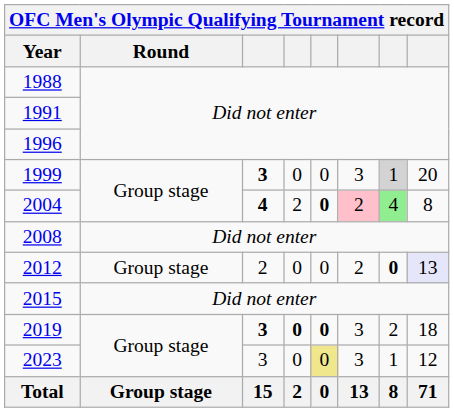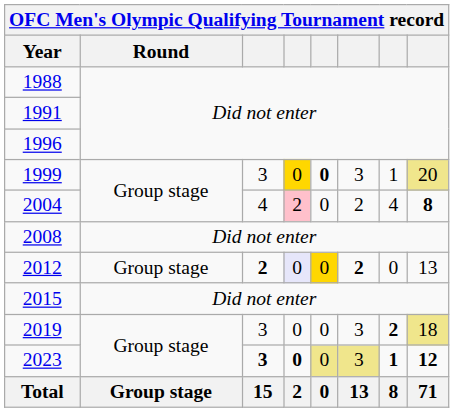(263, 174) bold -> (263, 174) normal
(297, 174) no background -> (297, 174) gold background
(324, 174) normal -> (324, 174) bold
(393, 174) lightgrey background -> (393, 174) no background
(428, 174) no background -> (428, 174) khaki background
(263, 205) bold -> (263, 205) normal
(297, 205) no background -> (297, 205) pink background
(324, 205) bold -> (324, 205) normal
(359, 205) pink background -> (359, 205) no background
(393, 205) lightgreen background -> (393, 205) no background
(428, 205) normal -> (428, 205) bold
(263, 267) normal -> (263, 267) bold
(297, 267) no background -> (297, 267) lavender background
(324, 267) no background -> (324, 267) gold background
(359, 267) normal -> (359, 267) bold
(393, 267) bold -> (393, 267) normal
(428, 267) lavender background -> (428, 267) no background
(263, 329) bold -> (263, 329) normal
(297, 329) bold -> (297, 329) normal
(324, 329) bold -> (324, 329) normal
(393, 329) normal -> (393, 329) bold
(428, 329) no background -> (428, 329) khaki background
(263, 360) normal -> (263, 360) bold
(297, 360) normal -> (297, 360) bold
(359, 360) no background -> (359, 360) khaki background
(393, 360) normal -> (393, 360) bold
(428, 360) normal -> (428, 360) bold
